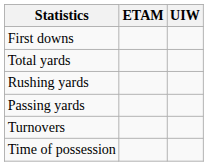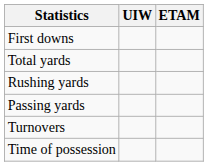columns swapped: (143, 15) <-> (185, 15)
